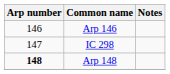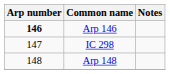(34, 28) normal -> (34, 28) bold
(34, 61) bold -> (34, 61) normal
